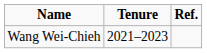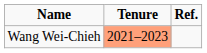(138, 36) no background -> (138, 36) lightsalmon background
